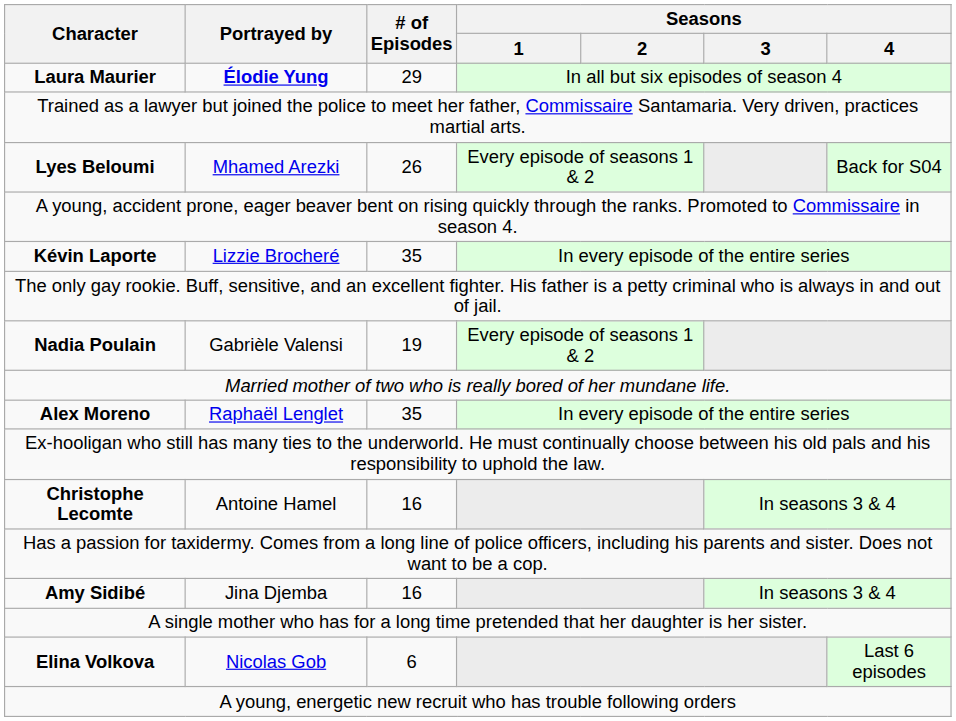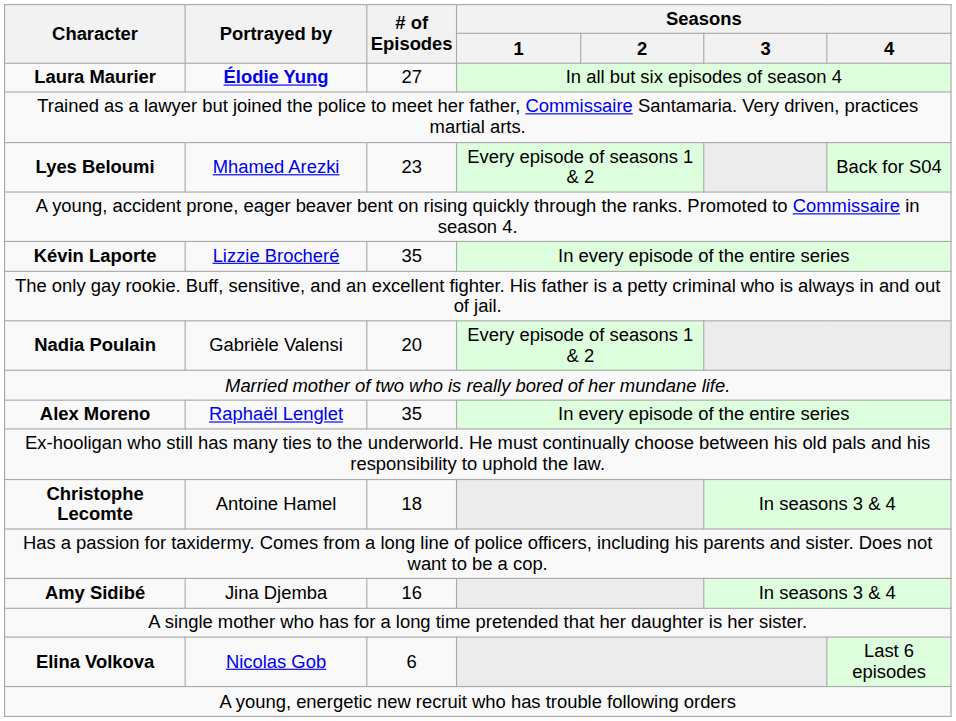(412, 77) 29 -> (412, 77) 27
(412, 166) 26 -> (412, 166) 23
(412, 345) 19 -> (412, 345) 20
(412, 503) 16 -> (412, 503) 18
